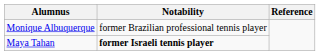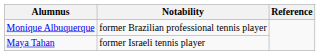(156, 43) bold -> (152, 43) normal
